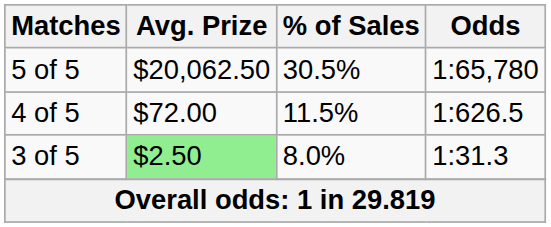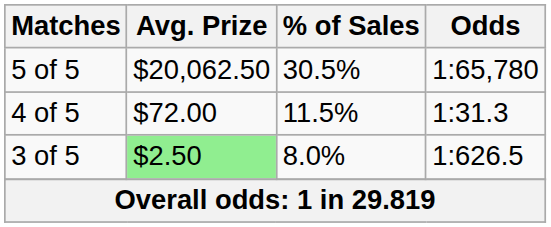(478, 112) 1:626.5 -> (470, 112) 1:31.3
(470, 156) 1:31.3 -> (478, 156) 1:626.5
